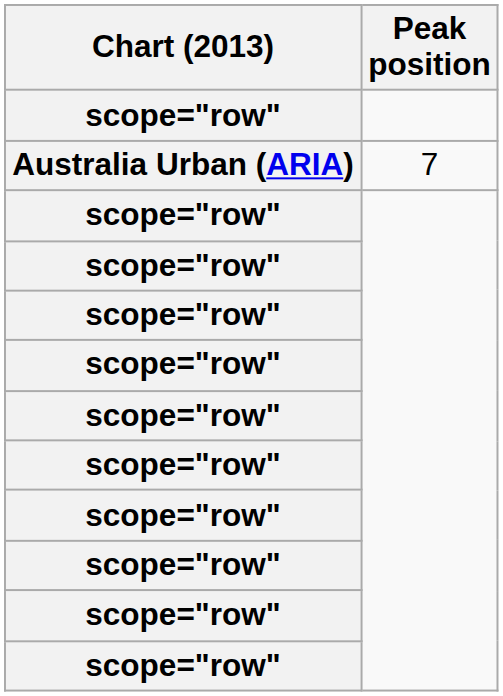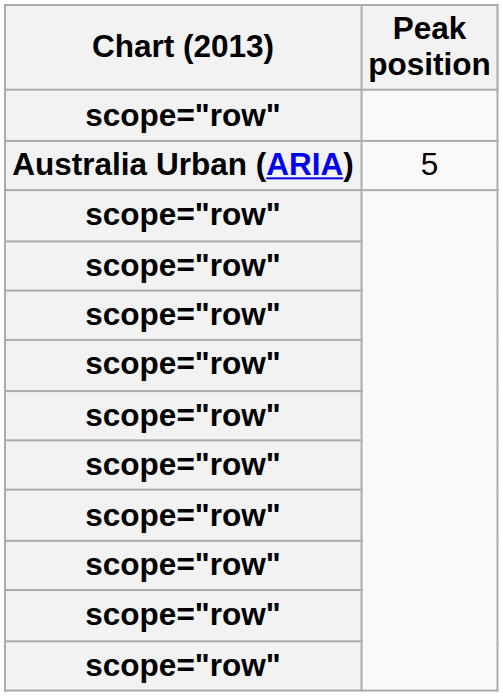(430, 164) 7 -> (430, 164) 5
